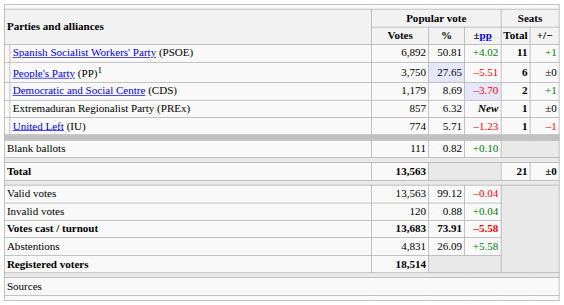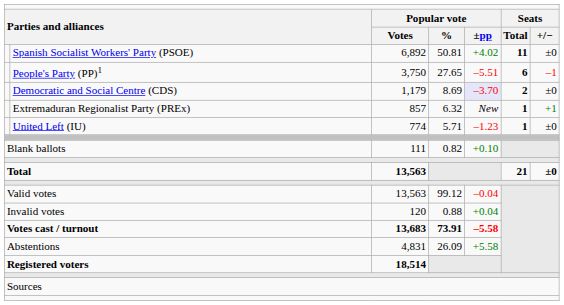(551, 53) +1 -> (551, 53) ±0
(450, 72) lavender background -> (450, 72) no background
(551, 72) ±0 -> (551, 72) –1
(551, 91) +1 -> (551, 91) ±0
(488, 108) bold -> (488, 108) normal
(551, 108) ±0 -> (551, 108) +1
(551, 126) –1 -> (551, 126) ±0
